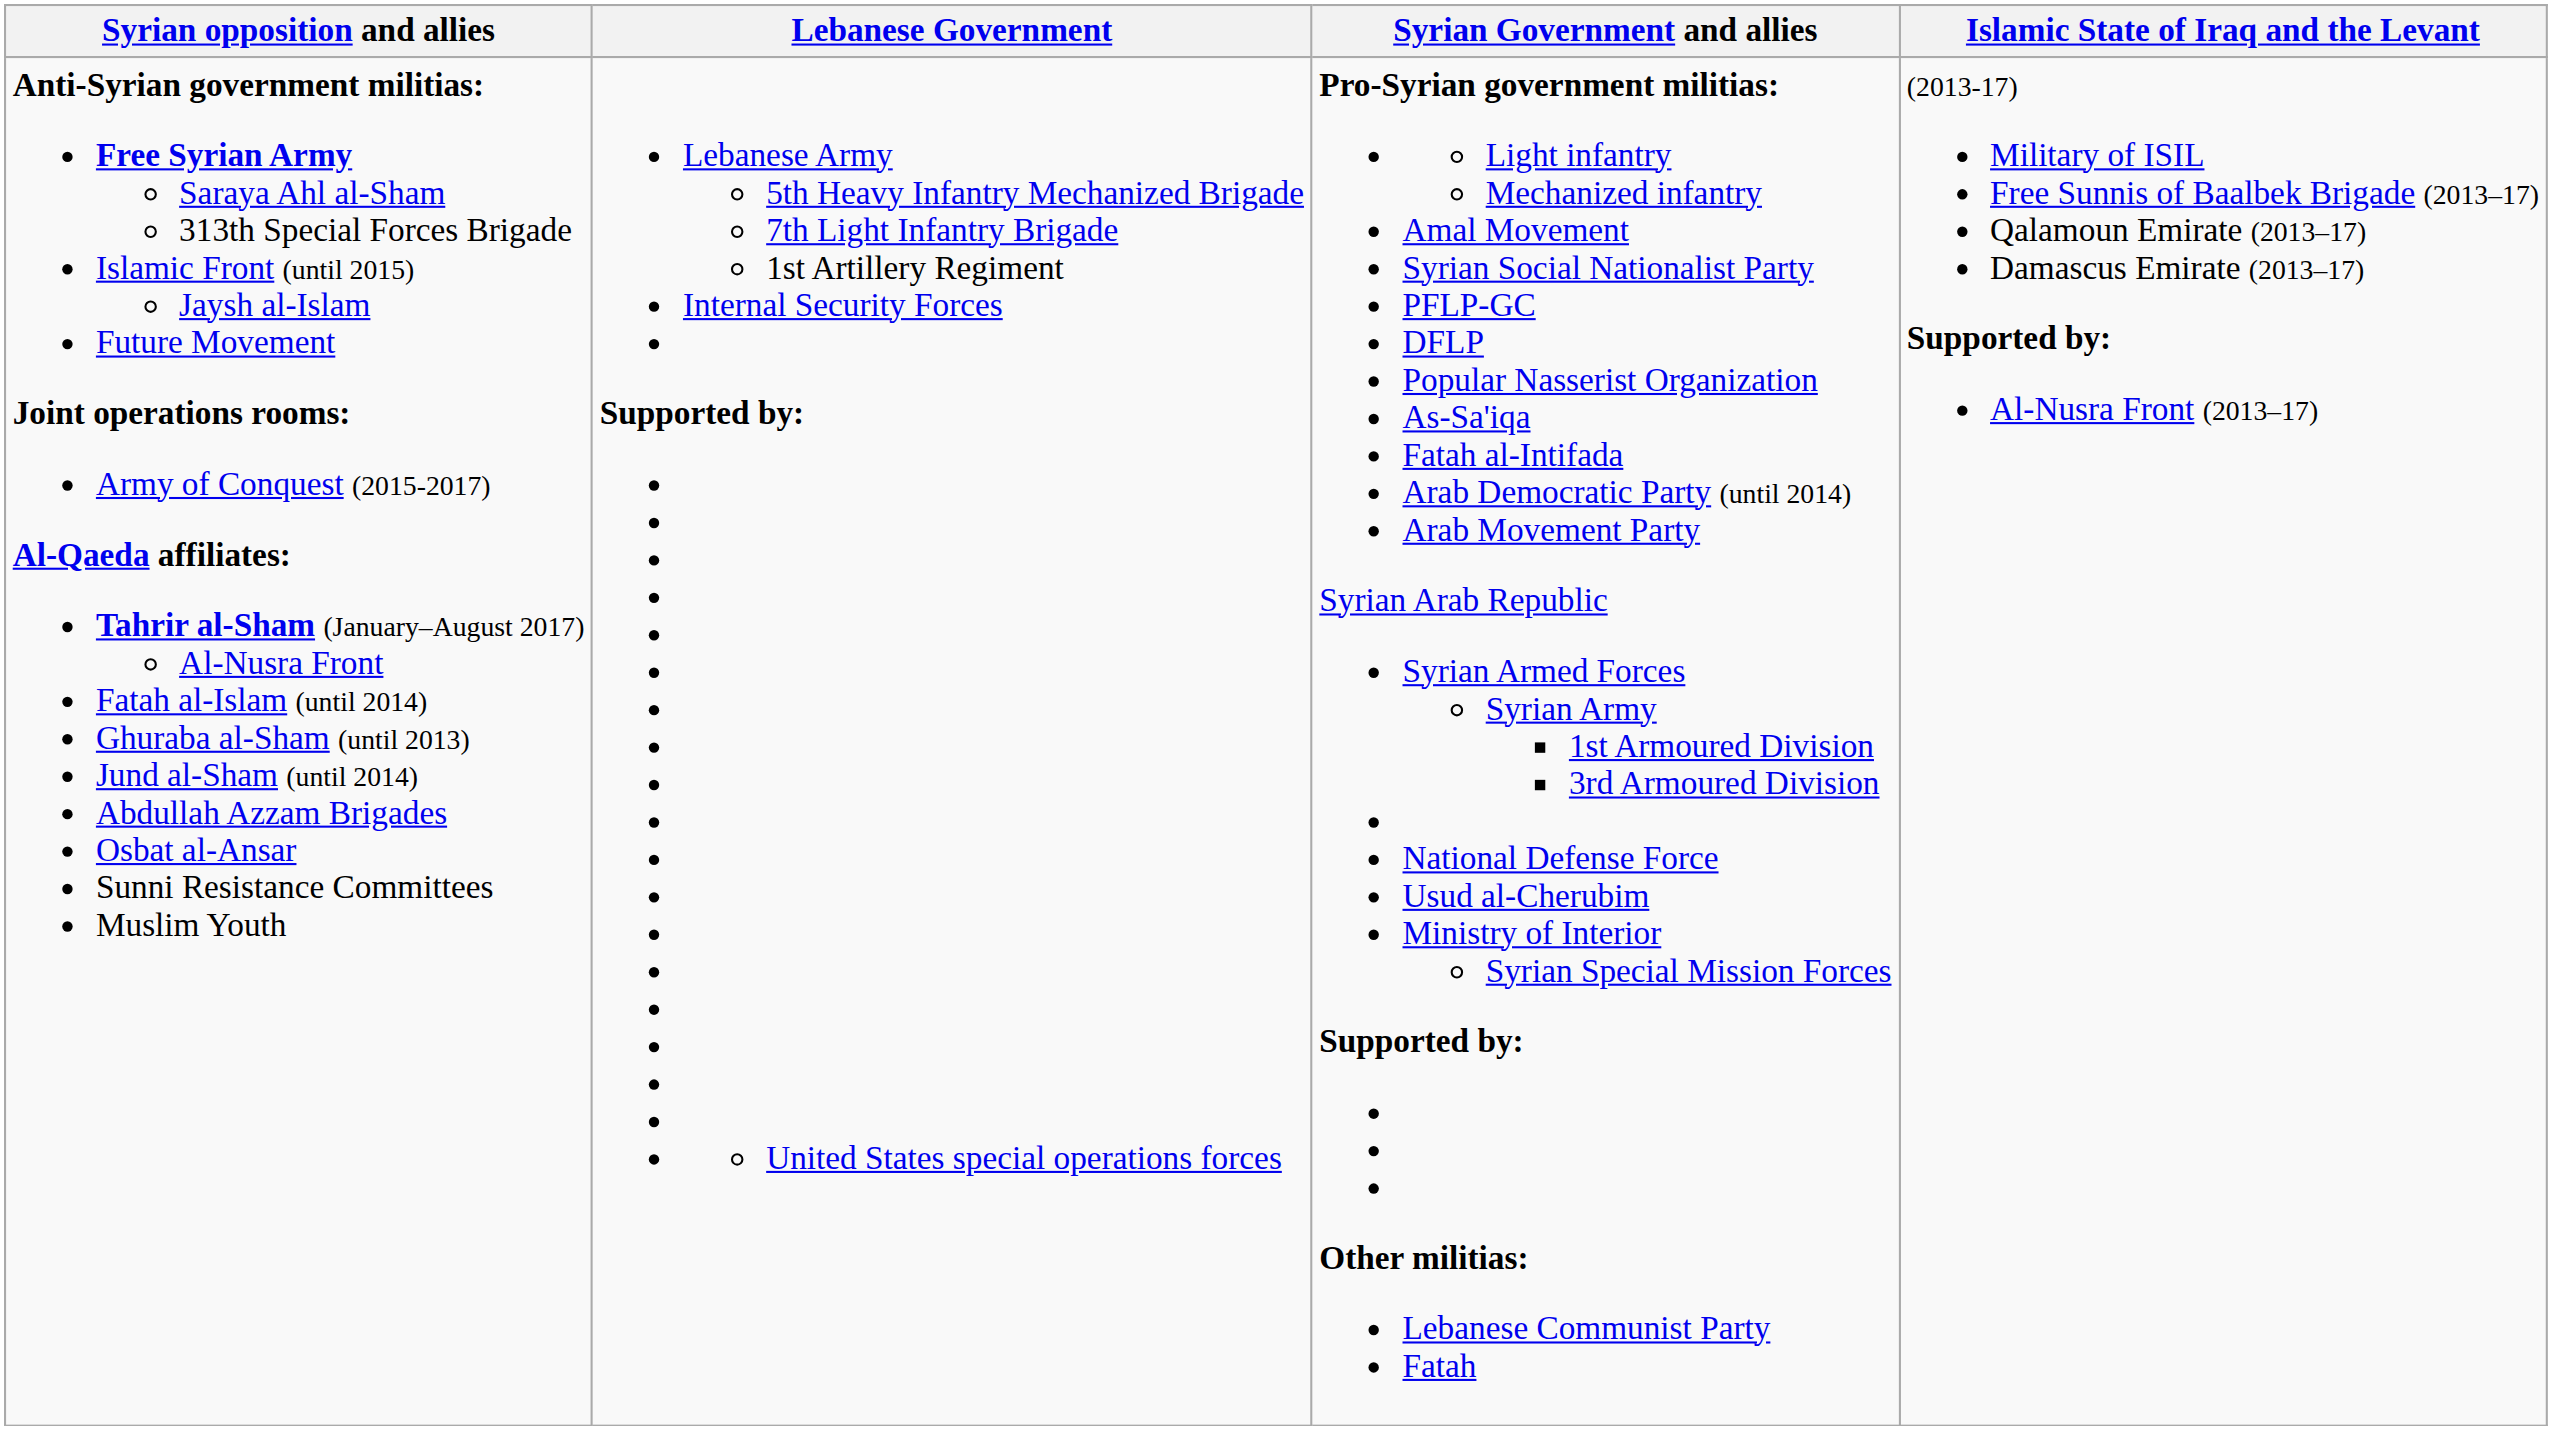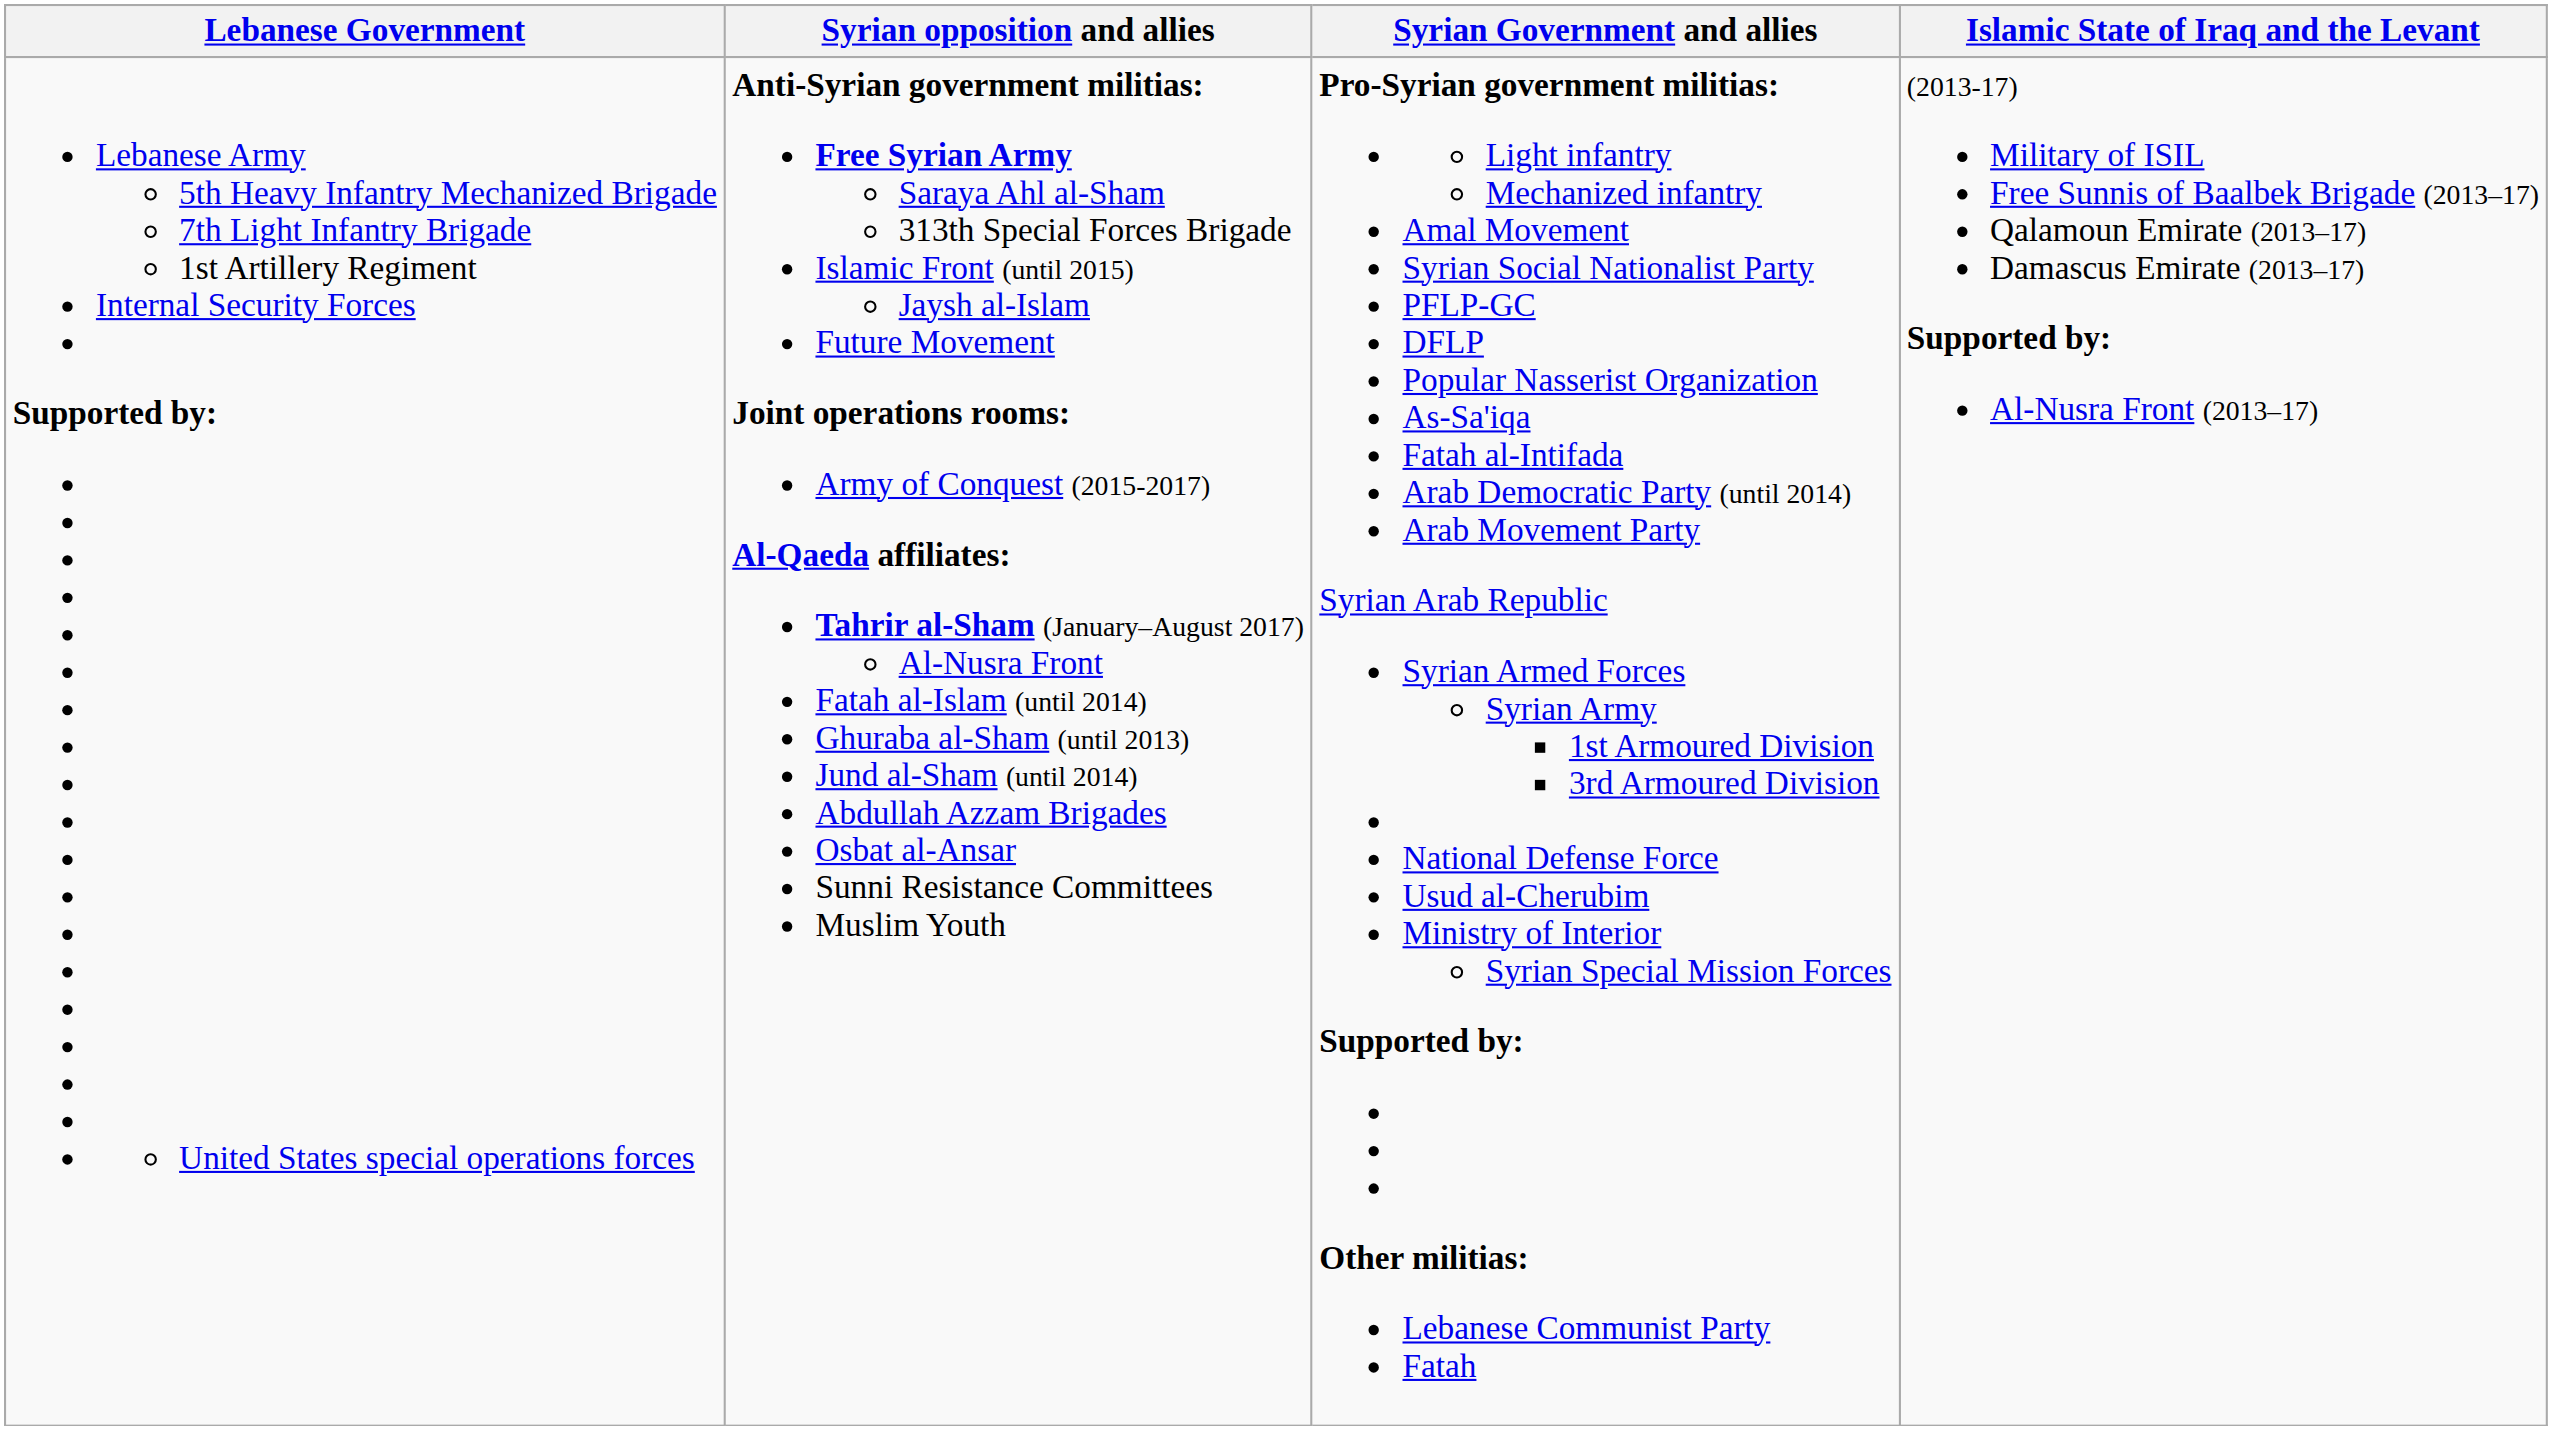columns swapped: (952, 30) <-> (299, 30)
